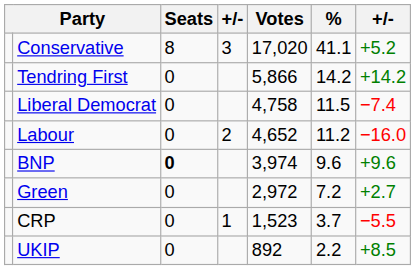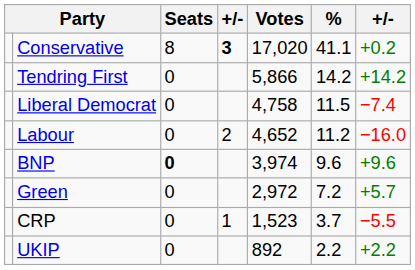(227, 47) normal -> (227, 47) bold
(378, 47) +5.2 -> (378, 47) +0.2
(378, 192) +2.7 -> (378, 192) +5.7
(378, 250) +8.5 -> (378, 250) +2.2
